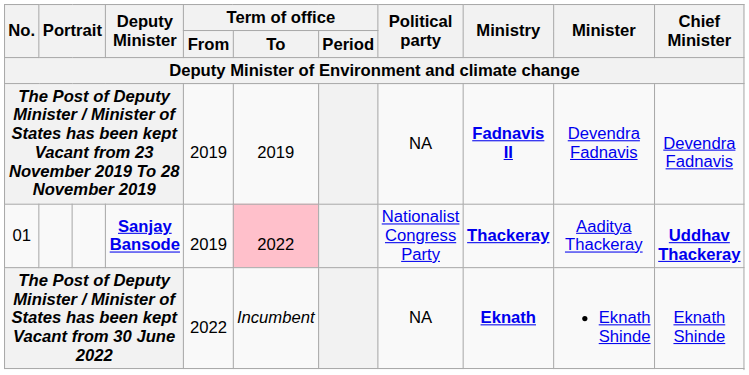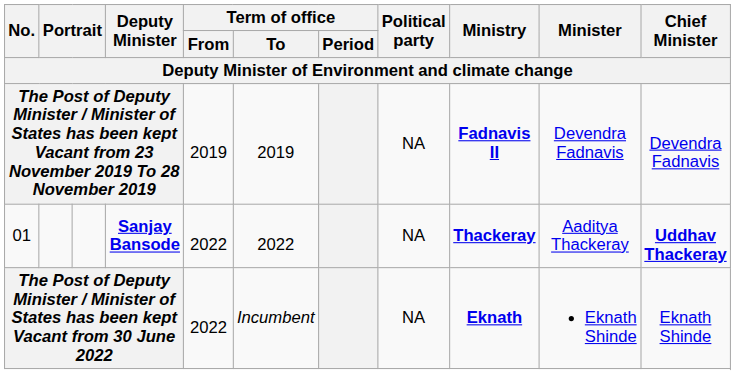(208, 244) 2019 -> (208, 244) 2022
(276, 244) pink background -> (276, 244) no background
(421, 235) Nationalist Congress Party -> (414, 235) NA
